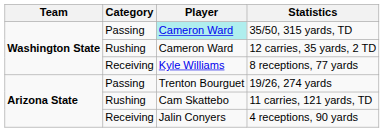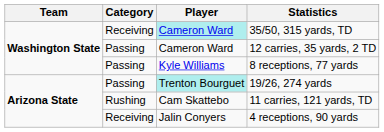(125, 30) Passing -> (129, 30) Receiving
(125, 48) Rushing -> (125, 48) Passing
(129, 65) Receiving -> (125, 65) Passing
(202, 83) no background -> (202, 83) paleturquoise background
